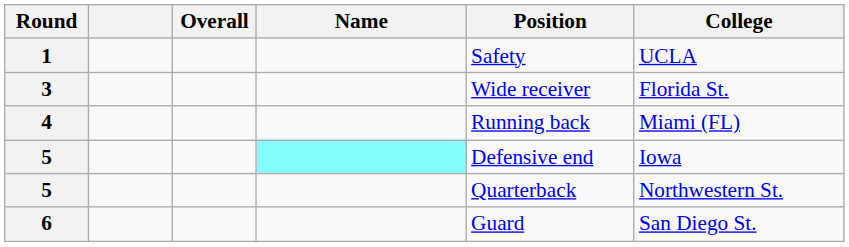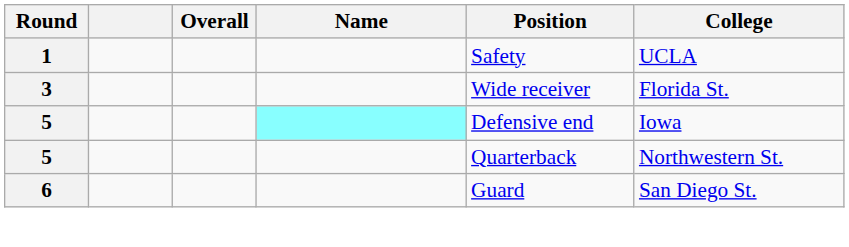- row: (47, 122)
